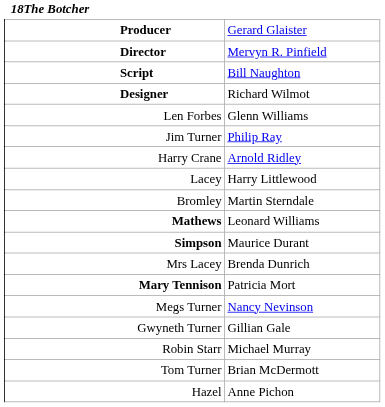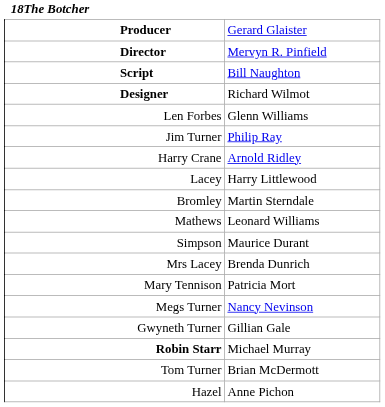(197, 221) bold -> (198, 221) normal
(198, 242) bold -> (199, 242) normal
(180, 285) bold -> (183, 285) normal
(192, 349) normal -> (189, 349) bold
